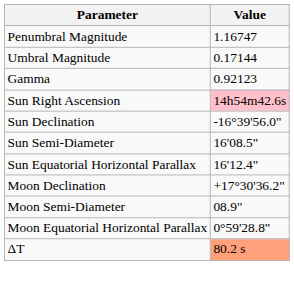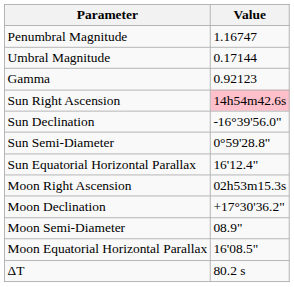(236, 143) 16'08.5" -> (242, 143) 0°59'28.8"
+ row: (69, 185)
(242, 228) 0°59'28.8" -> (236, 249) 16'08.5"
(229, 249) lightsalmon background -> (229, 270) no background
